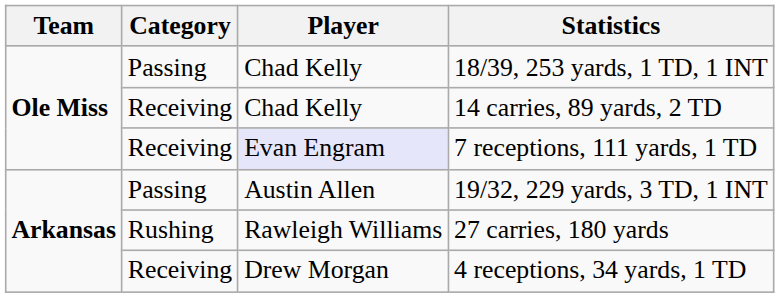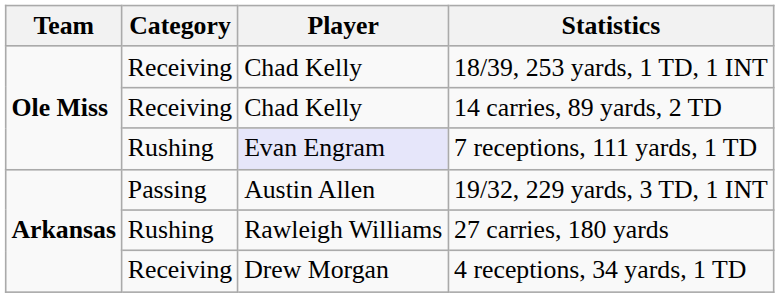(167, 66) Passing -> (180, 66) Receiving
(180, 148) Receiving -> (171, 148) Rushing
